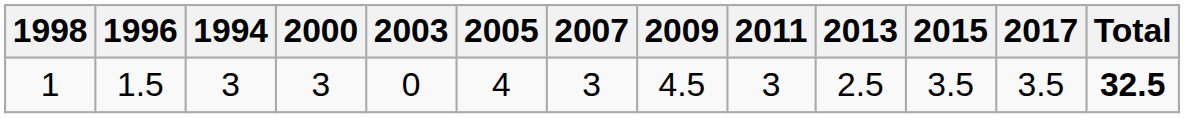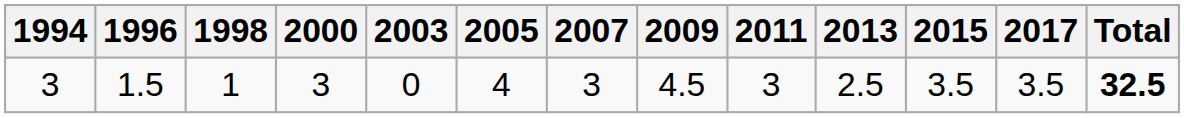columns swapped: (231, 31) <-> (50, 31)
